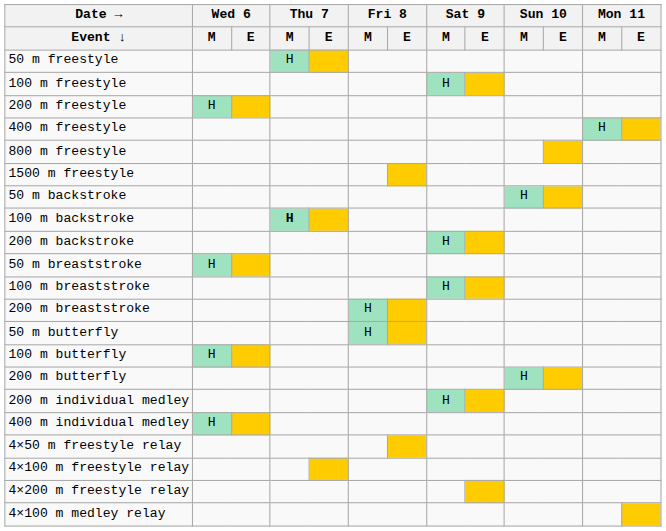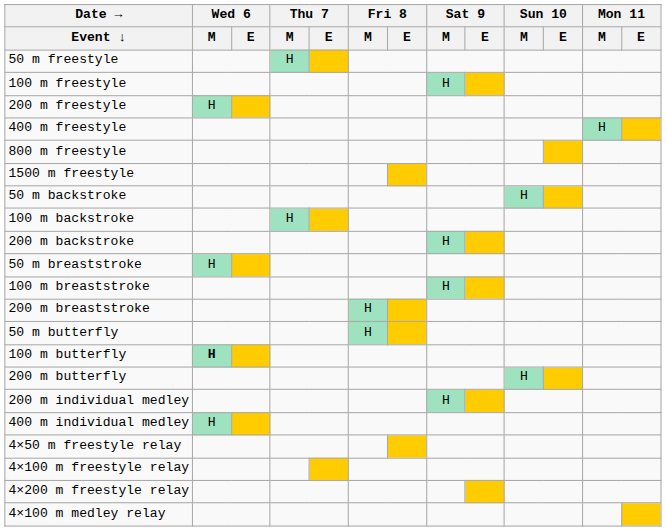(290, 219) bold -> (290, 219) normal
(212, 355) normal -> (212, 355) bold
